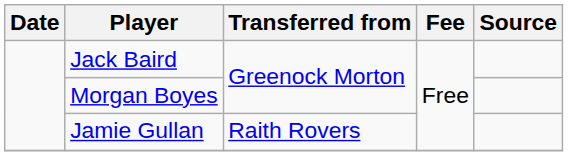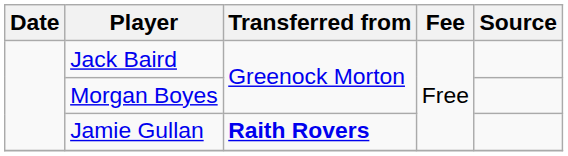(294, 131) normal -> (299, 131) bold
